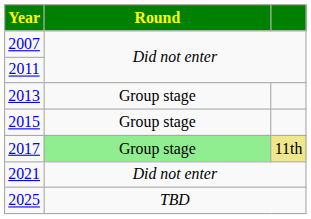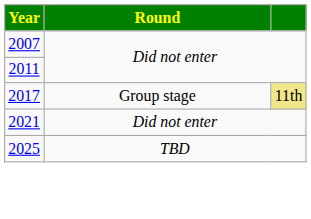- row: (24, 96)
- row: (24, 122)
(157, 148) lightgreen background -> (157, 96) no background
